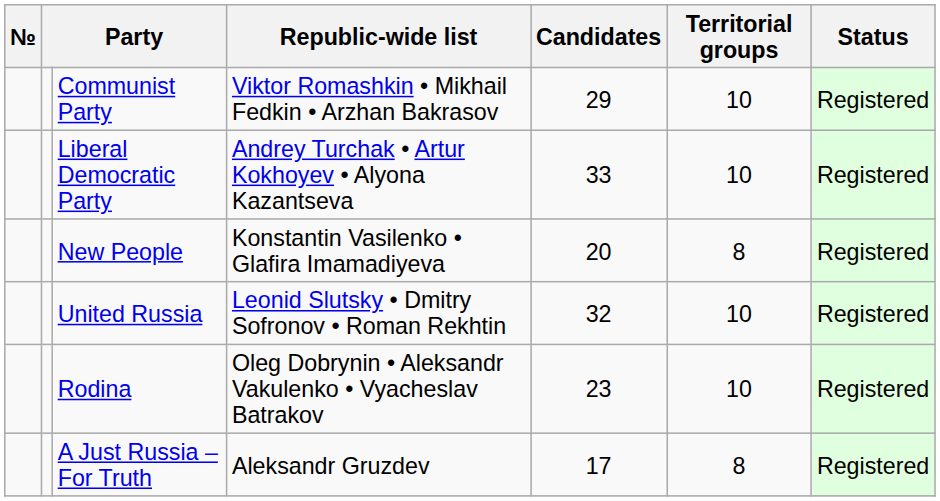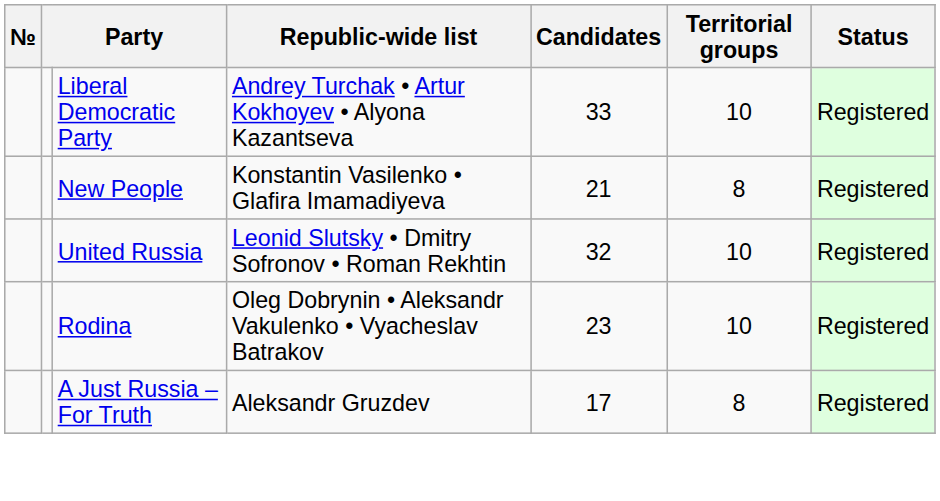- row: (116, 99)
(599, 251) 20 -> (599, 188) 21
